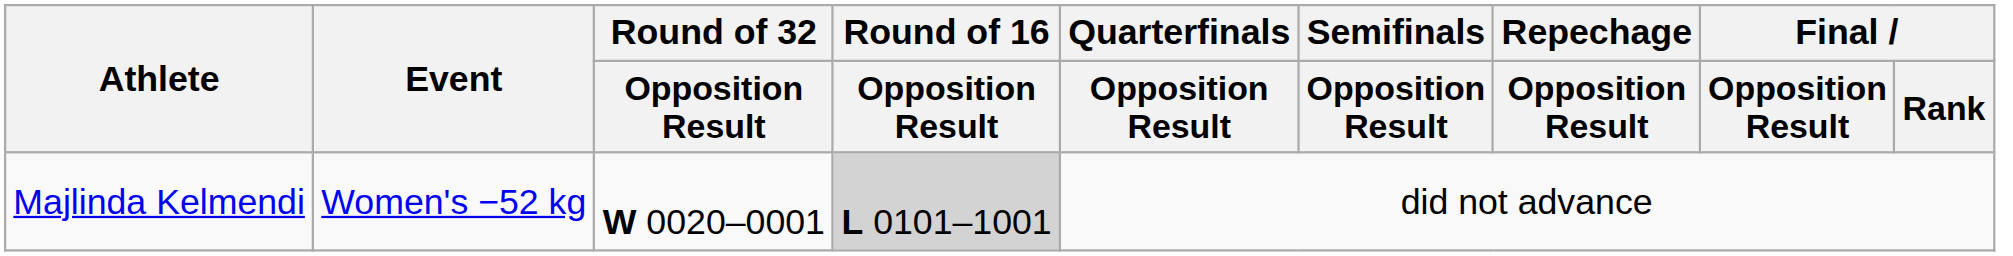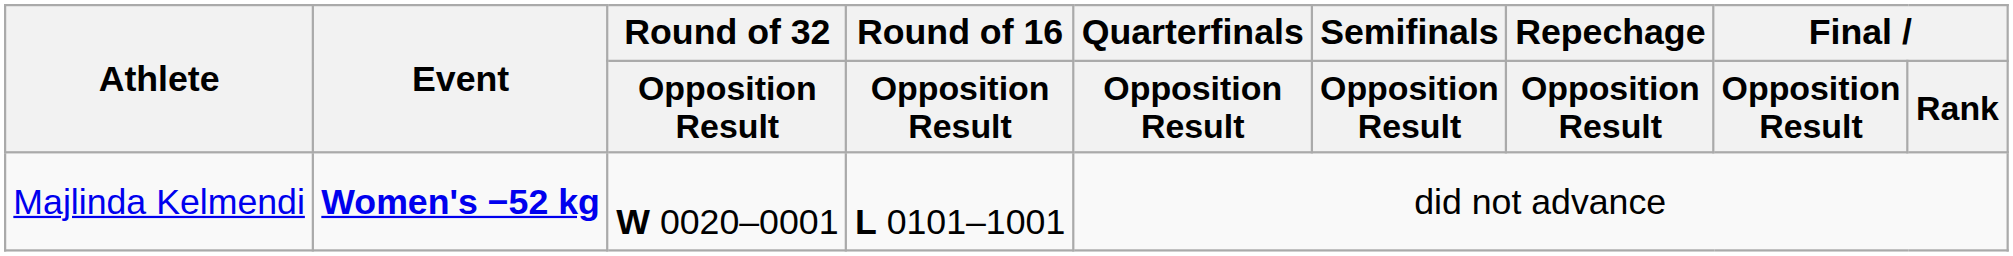(454, 201) normal -> (461, 201) bold
(947, 221) lightgrey background -> (960, 221) no background
